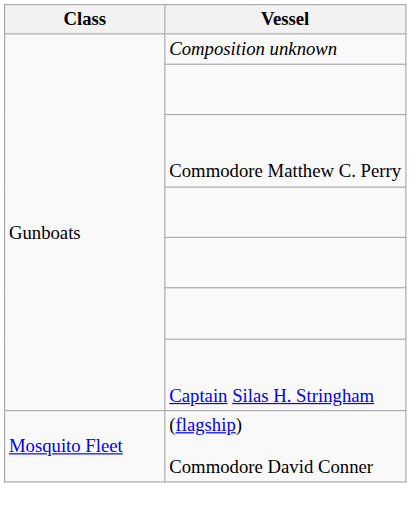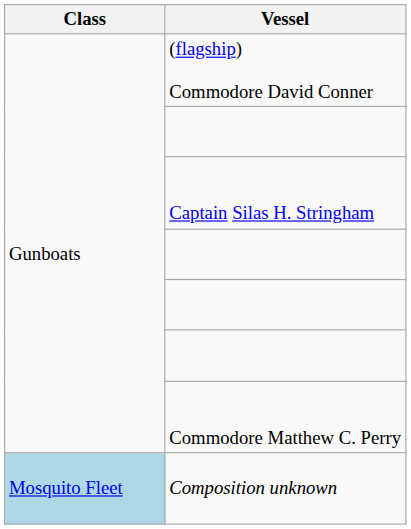(253, 49) Composition unknown -> (271, 70) (flagship) Commodore David Conner
(285, 161) Commodore Matthew C. Perry -> (272, 203) Captain Silas H. Stringham
(272, 385) Captain Silas H. Stringham -> (285, 427) Commodore Matthew C. Perry
(66, 456) no background -> (66, 499) lightblue background
(271, 446) (flagship) Commodore David Conner -> (253, 488) Composition unknown
